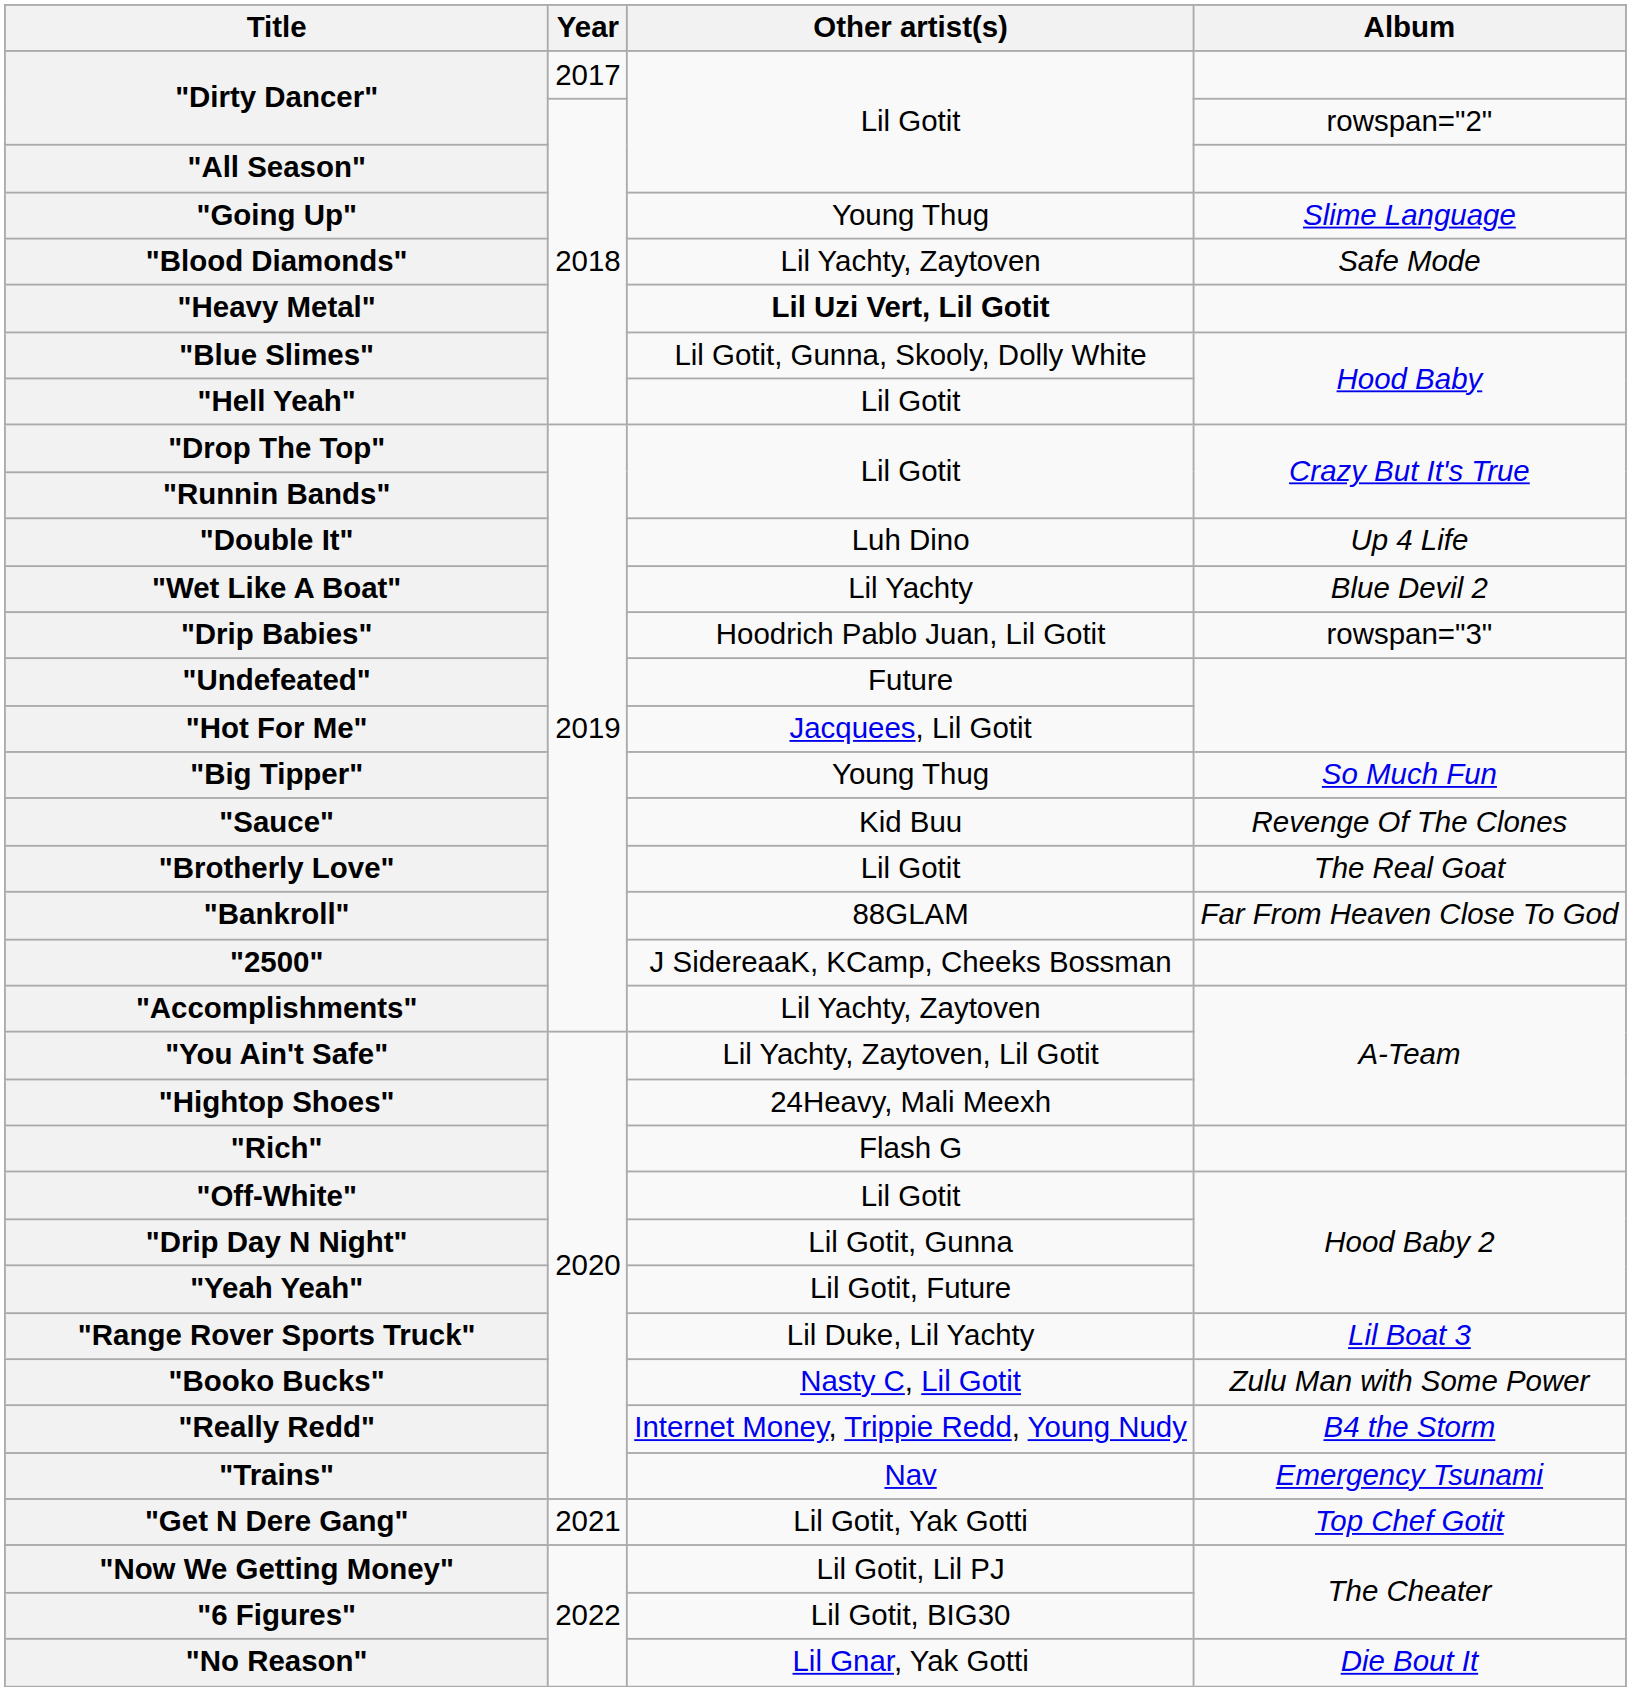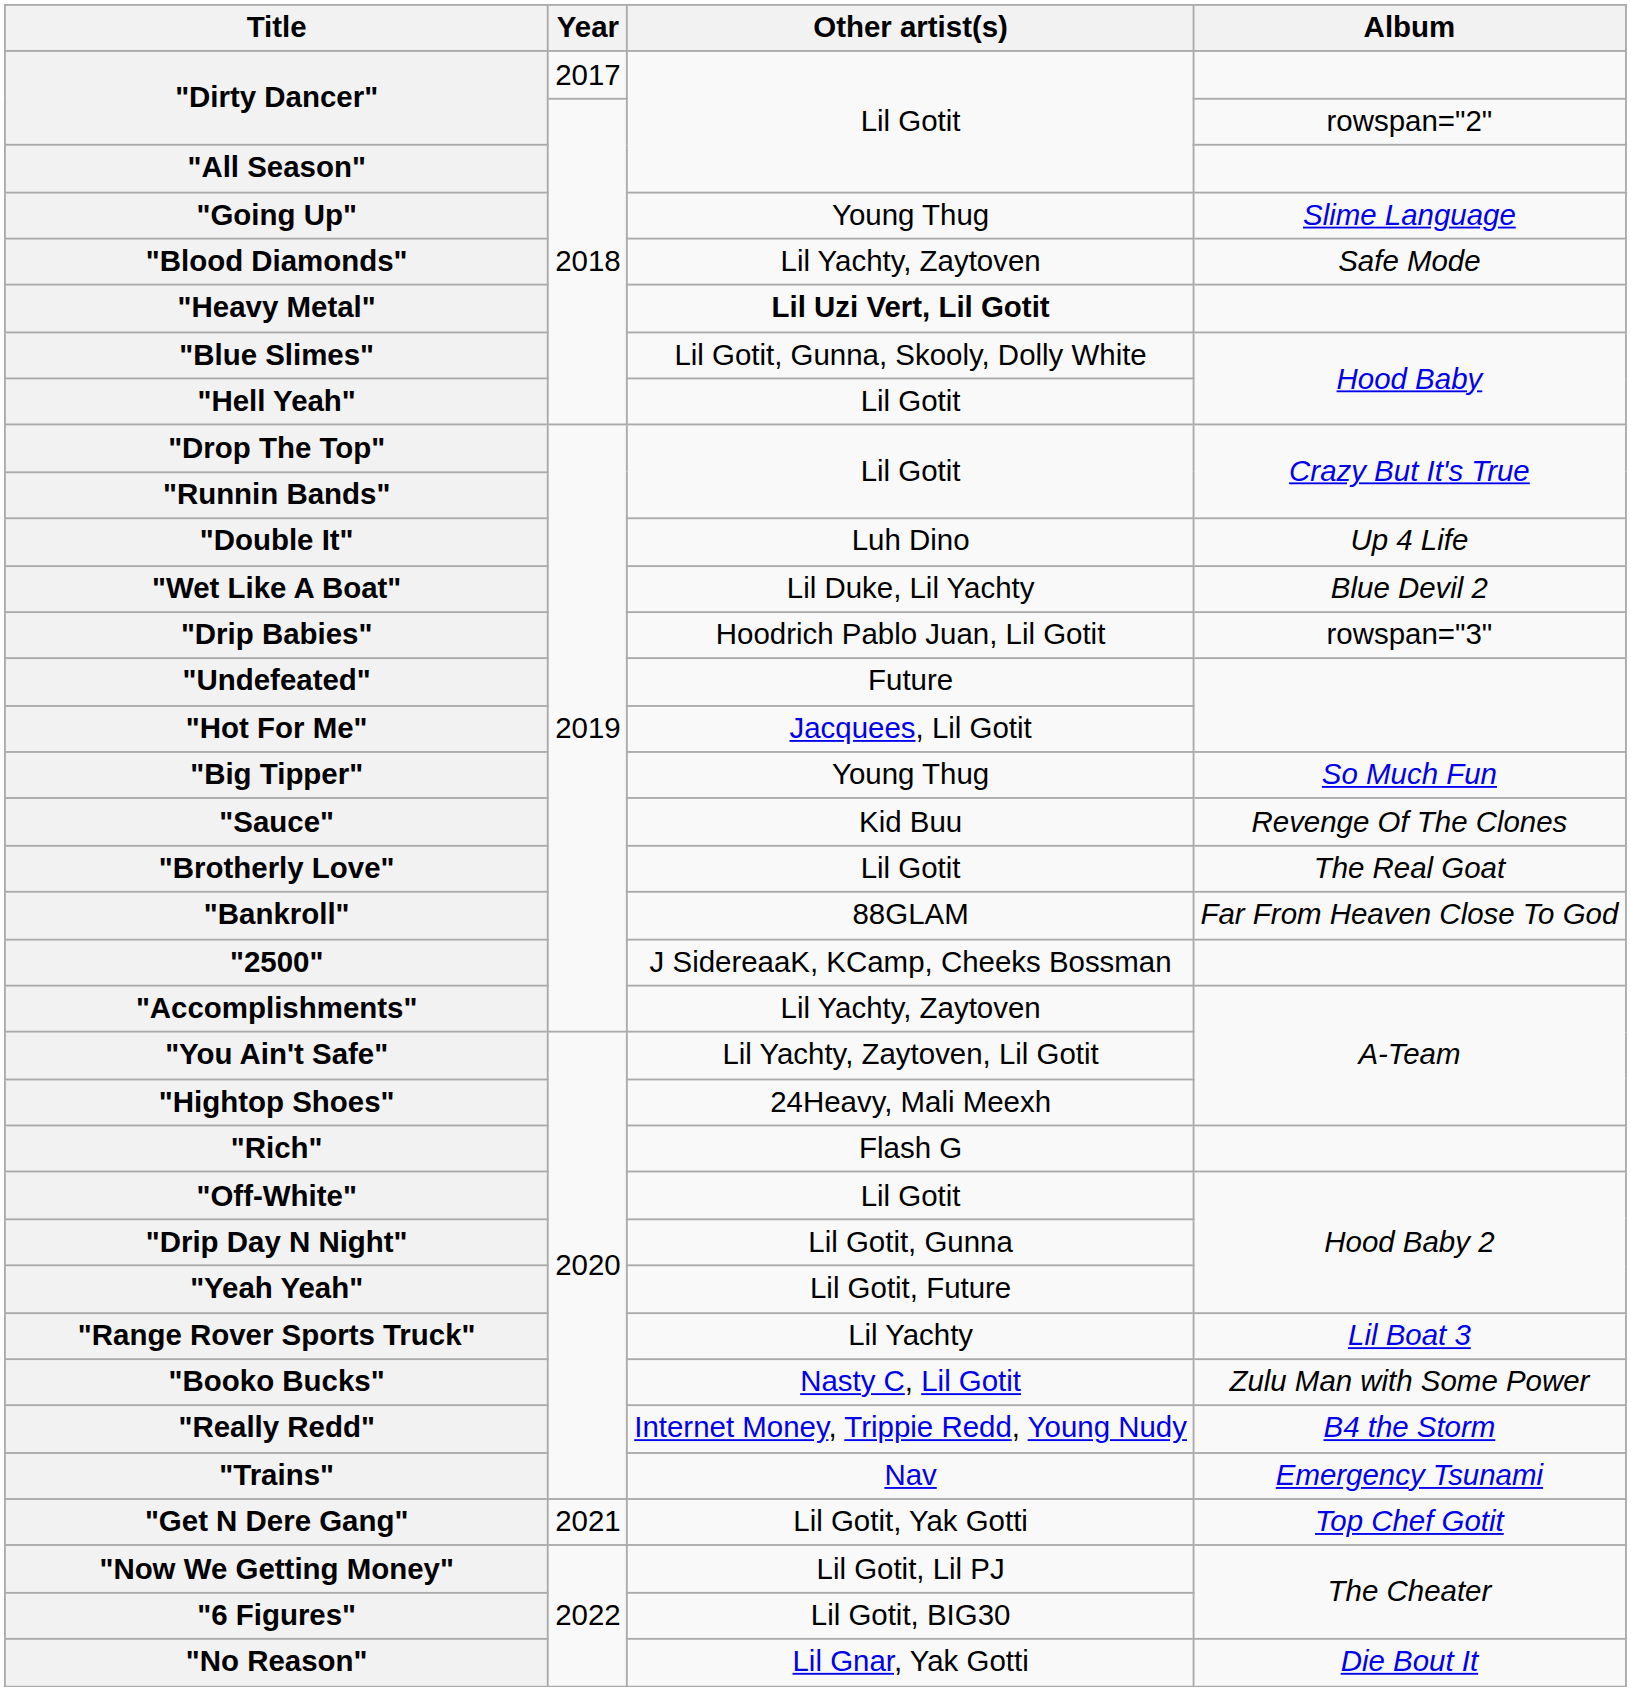(911, 588) Lil Yachty -> (911, 588) Lil Duke, Lil Yachty
(911, 1335) Lil Duke, Lil Yachty -> (911, 1335) Lil Yachty
